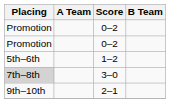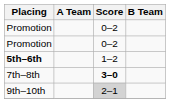(23, 59) normal -> (24, 59) bold
(23, 75) lightgrey background -> (23, 75) no background
(109, 75) normal -> (109, 75) bold
(109, 91) no background -> (109, 91) lightgrey background
